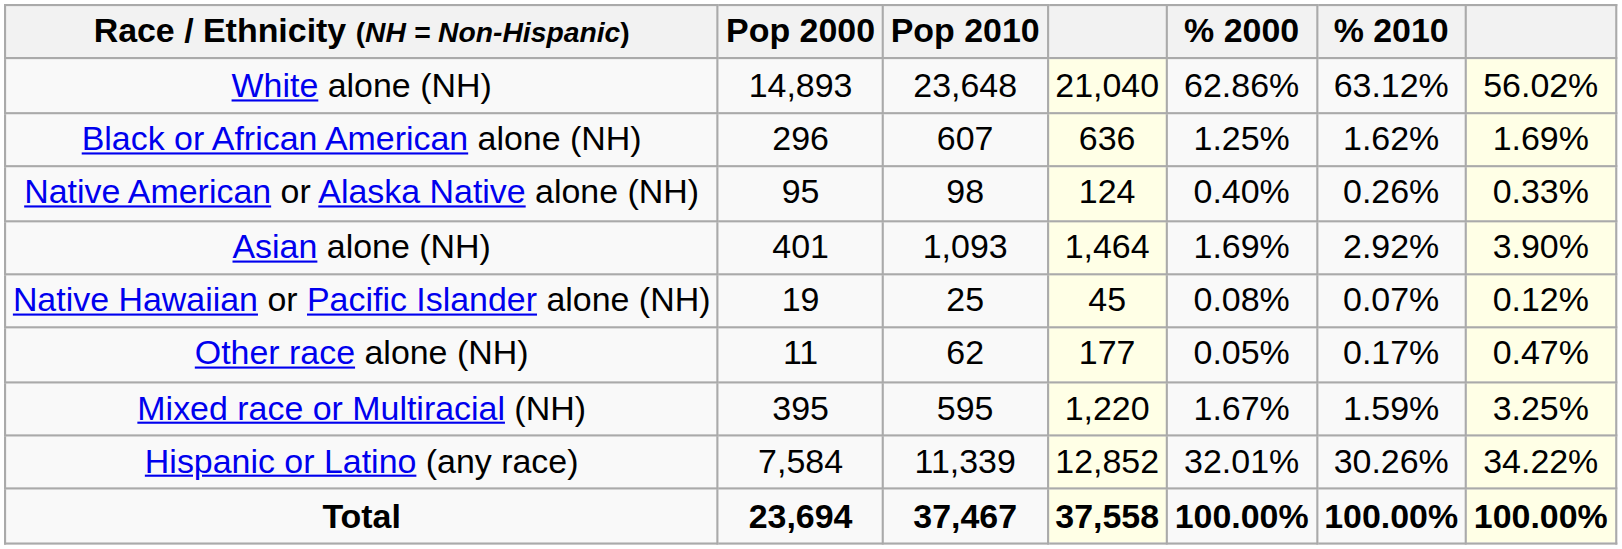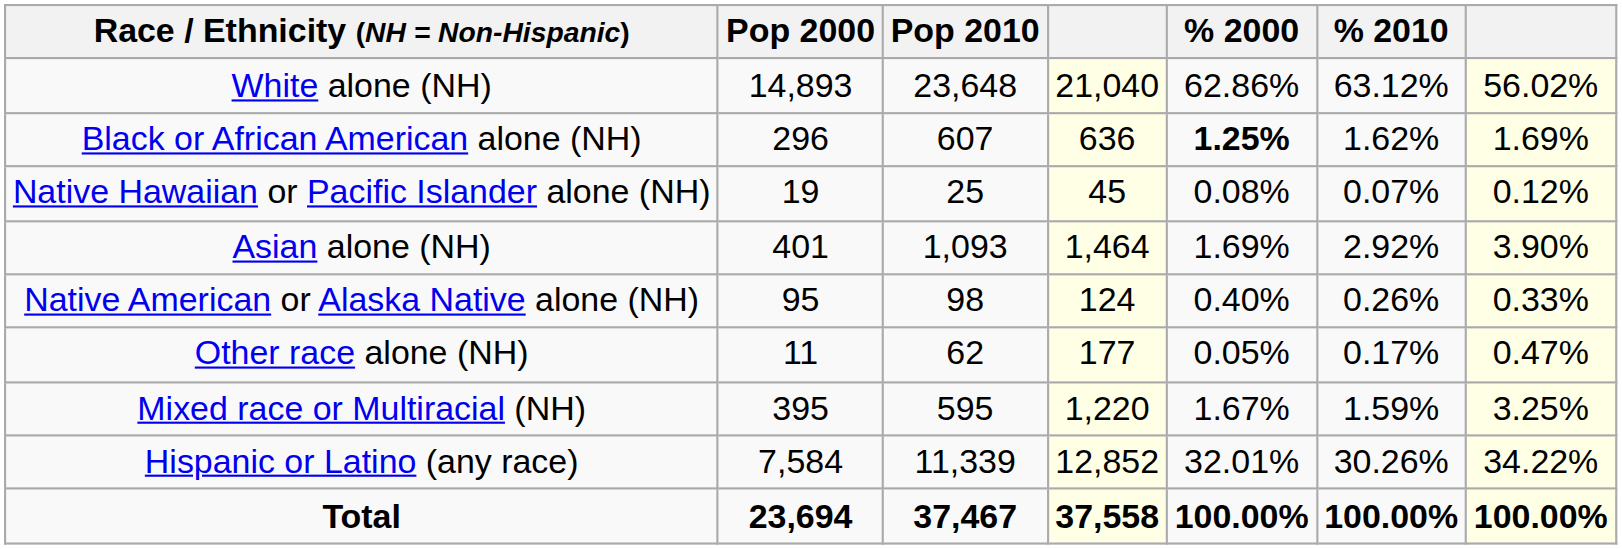(1242, 138) normal -> (1242, 138) bold
rows swapped: (362, 192) <-> (362, 300)
